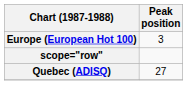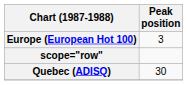(161, 71) 27 -> (161, 71) 30
